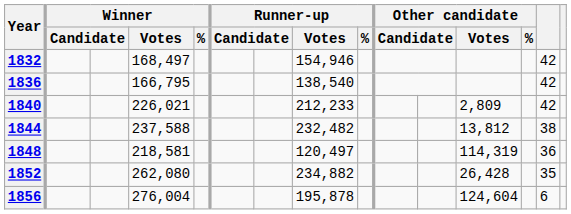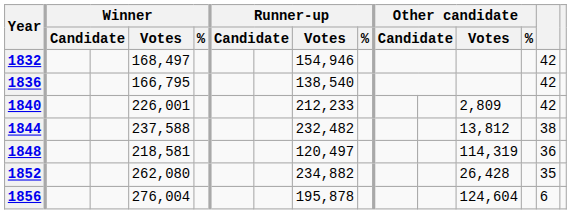(161, 107) 226,021 -> (161, 107) 226,001
